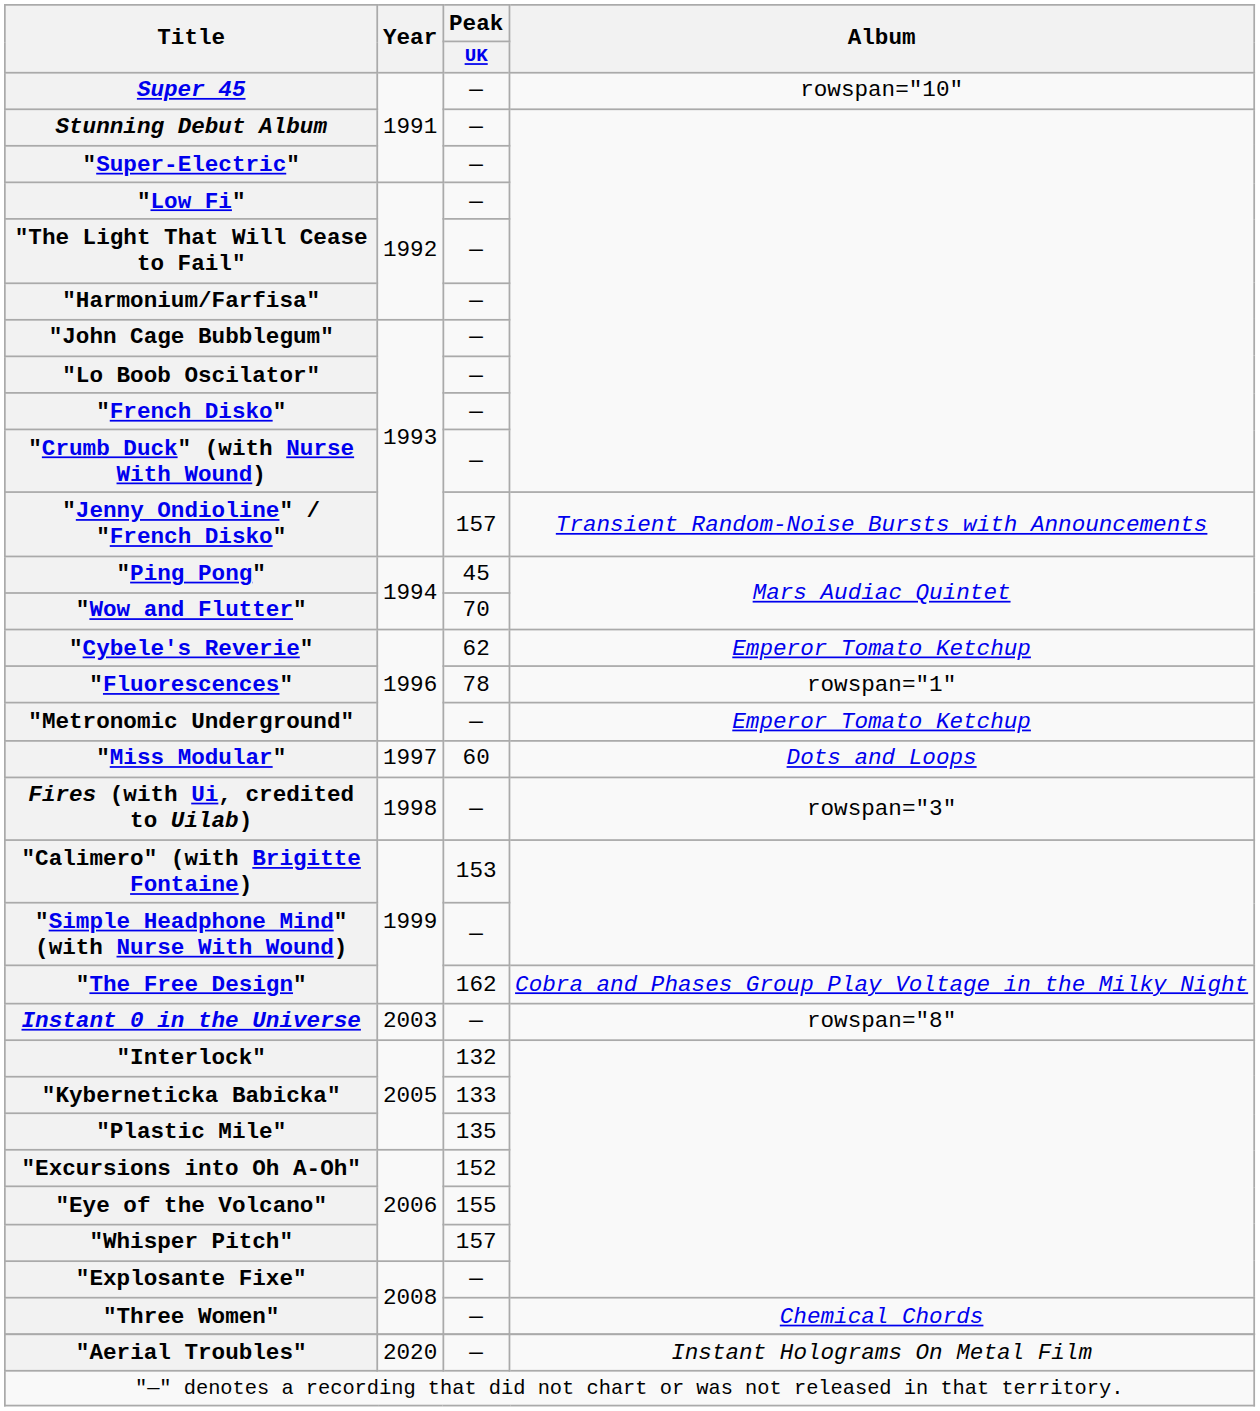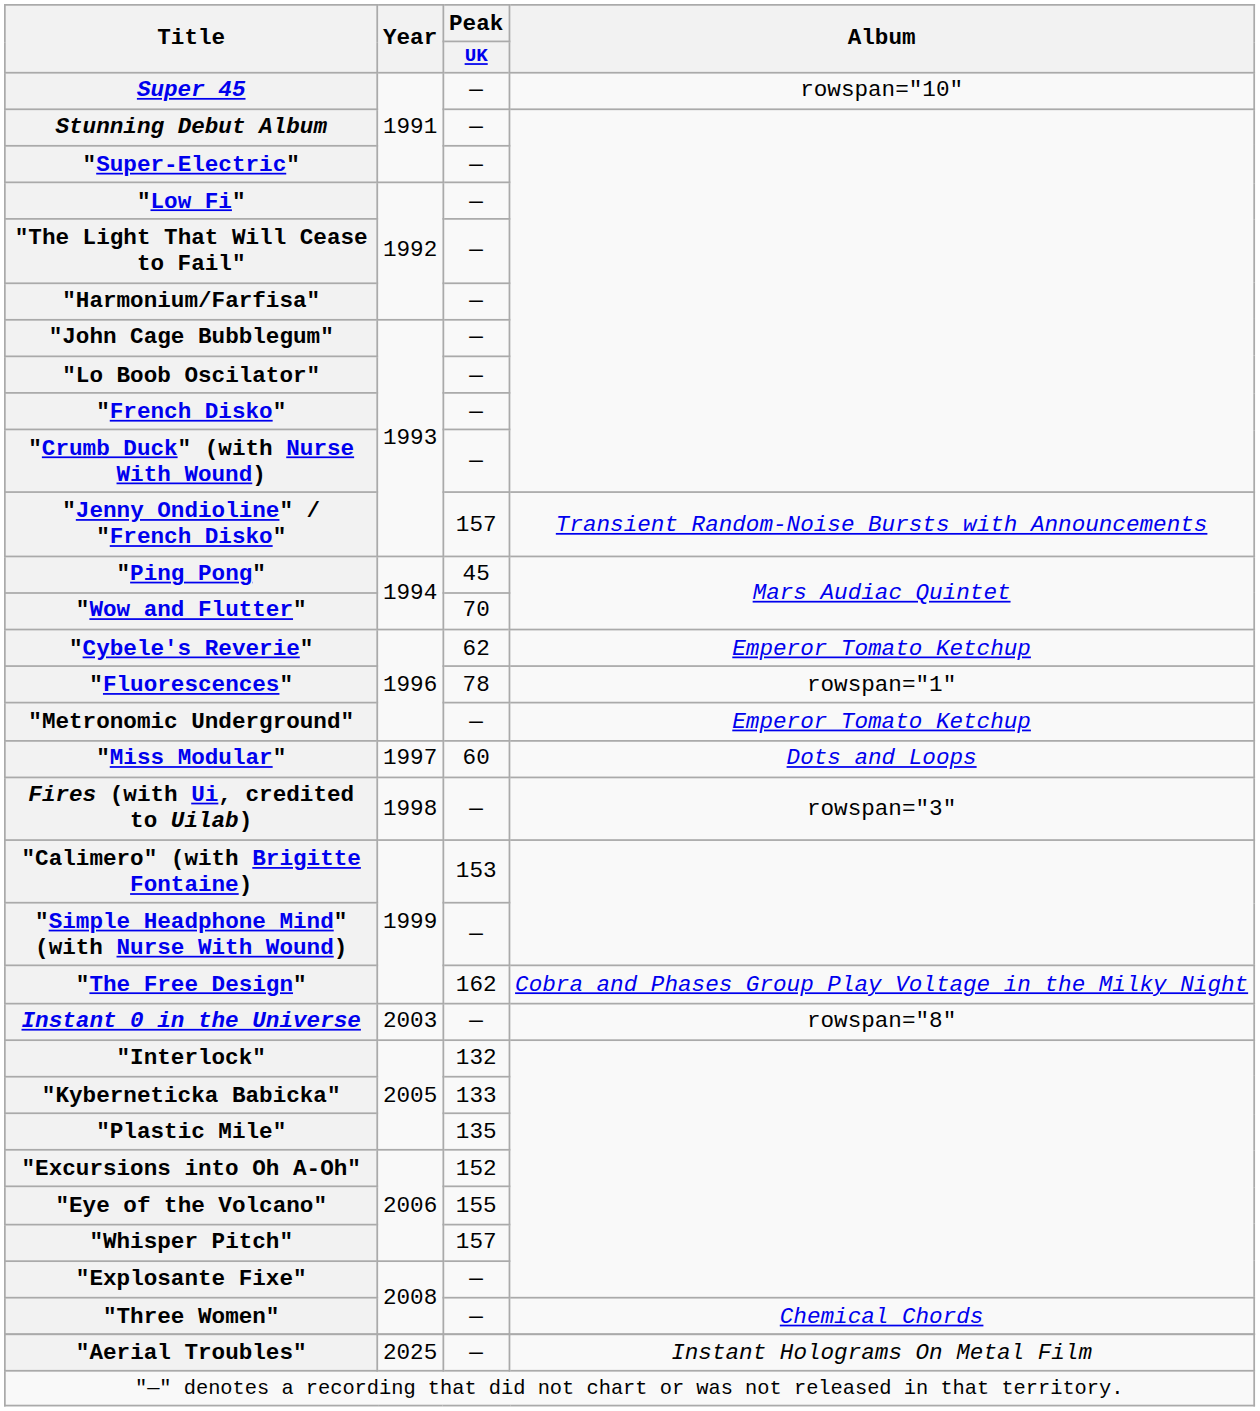(410, 1353) 2020 -> (410, 1353) 2025
